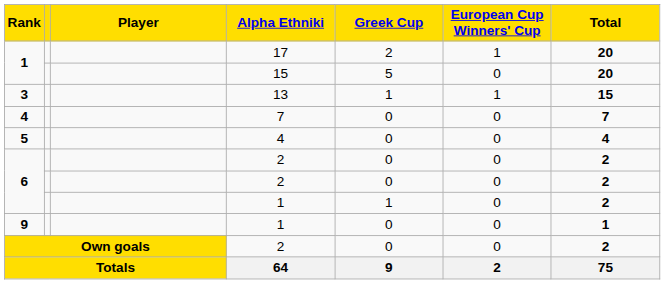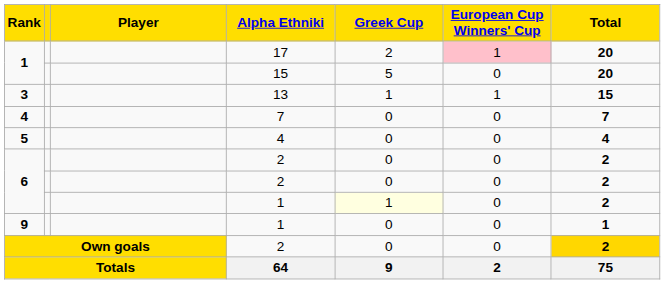(497, 52) no background -> (497, 52) pink background
(389, 203) no background -> (389, 203) lightyellow background
(605, 246) no background -> (605, 246) gold background
